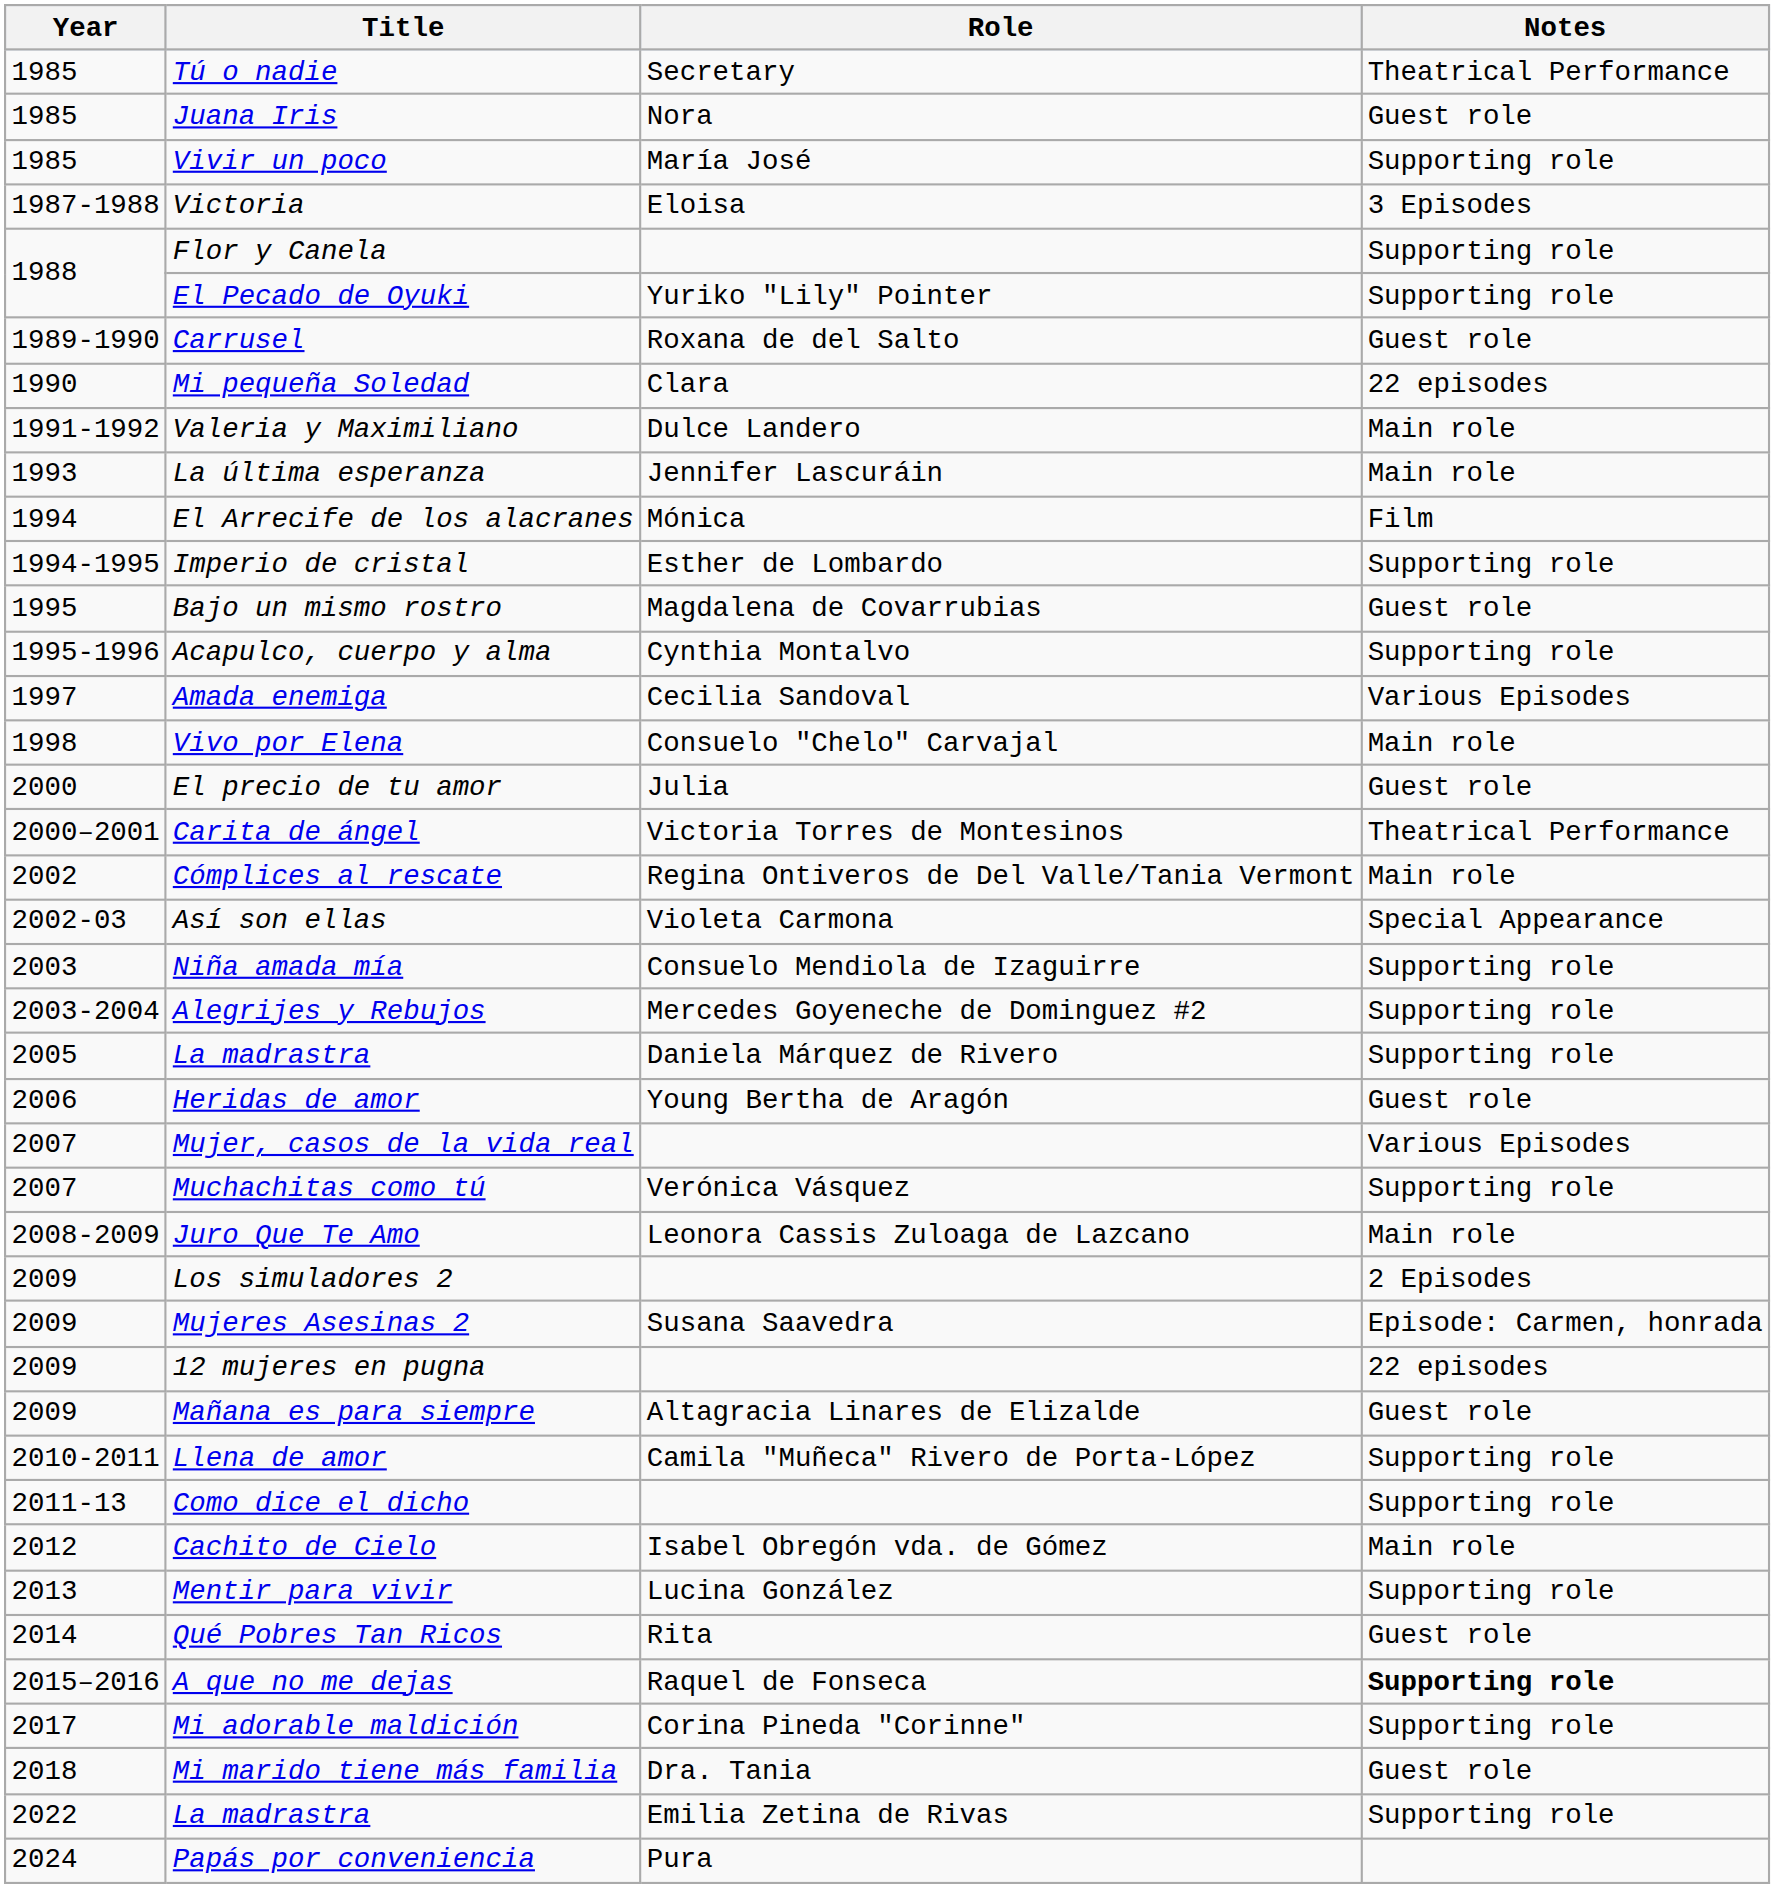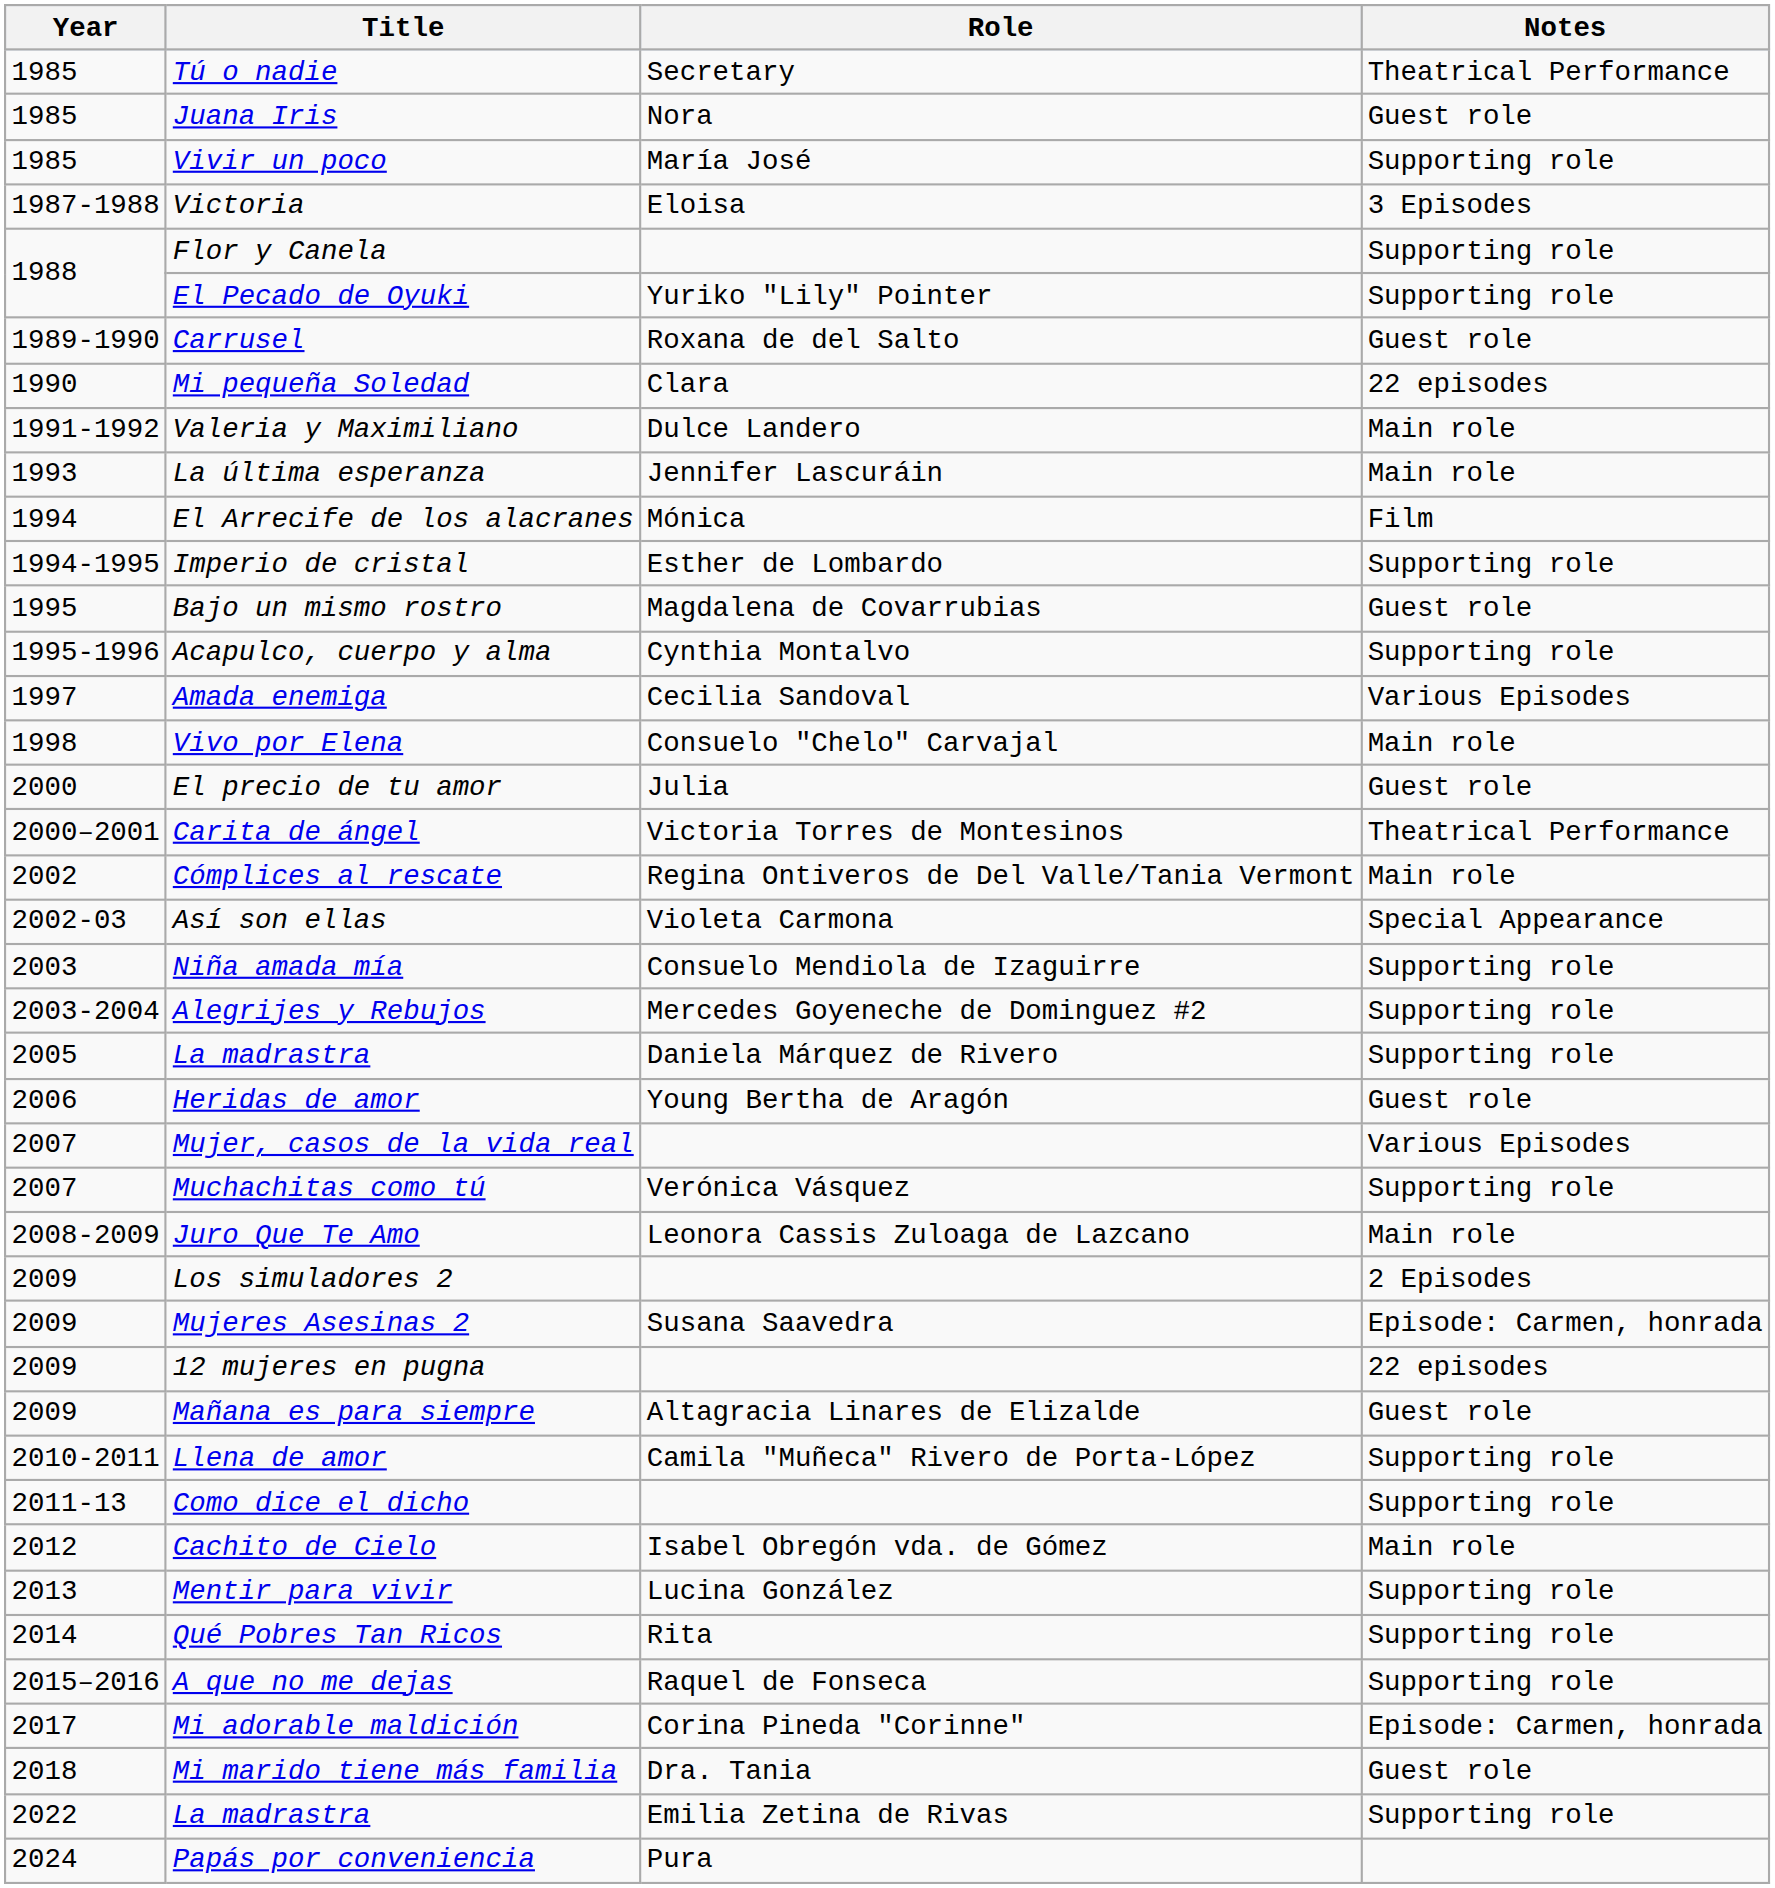(1450, 1637) Guest role -> (1491, 1637) Supporting role
(1491, 1682) bold -> (1491, 1682) normal
(1491, 1726) Supporting role -> (1565, 1726) Episode: Carmen, honrada
